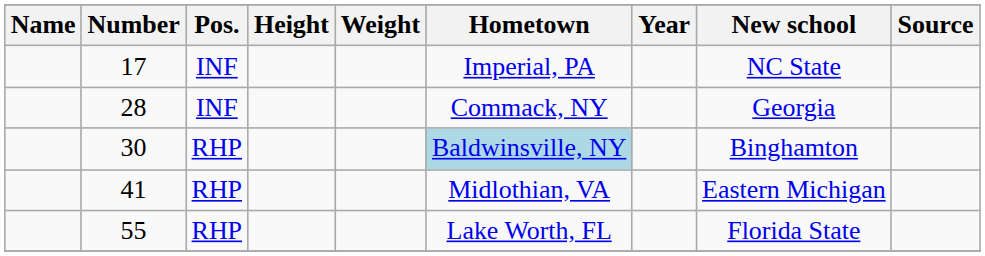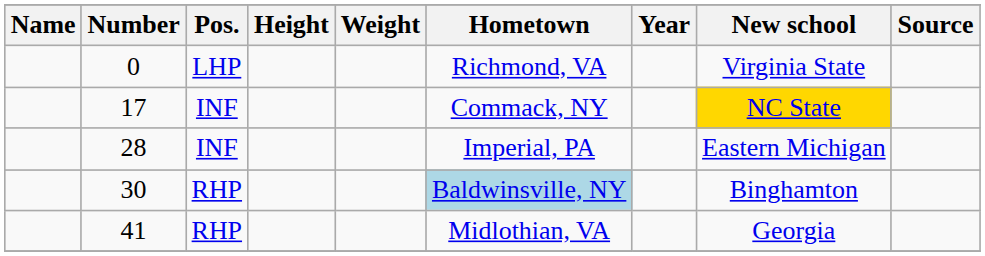+ row: (134, 66)
(529, 66) Imperial, PA -> (529, 107) Commack, NY
(794, 66) no background -> (794, 107) gold background
(529, 107) Commack, NY -> (529, 148) Imperial, PA
(794, 107) Georgia -> (794, 148) Eastern Michigan
(794, 189) Eastern Michigan -> (794, 230) Georgia
- row: (134, 230)
